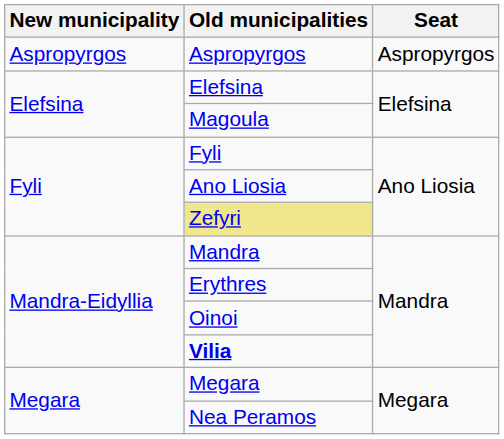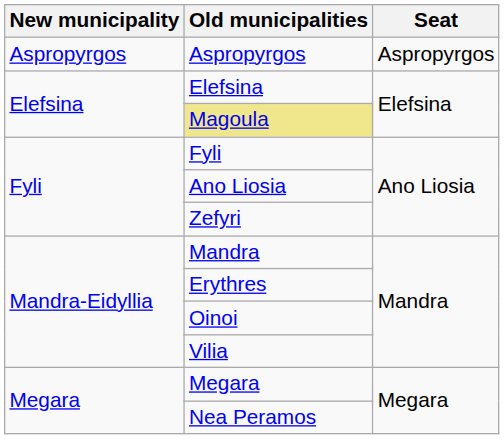(229, 119) no background -> (229, 119) khaki background
(215, 218) khaki background -> (215, 218) no background
(210, 350) bold -> (208, 350) normal
